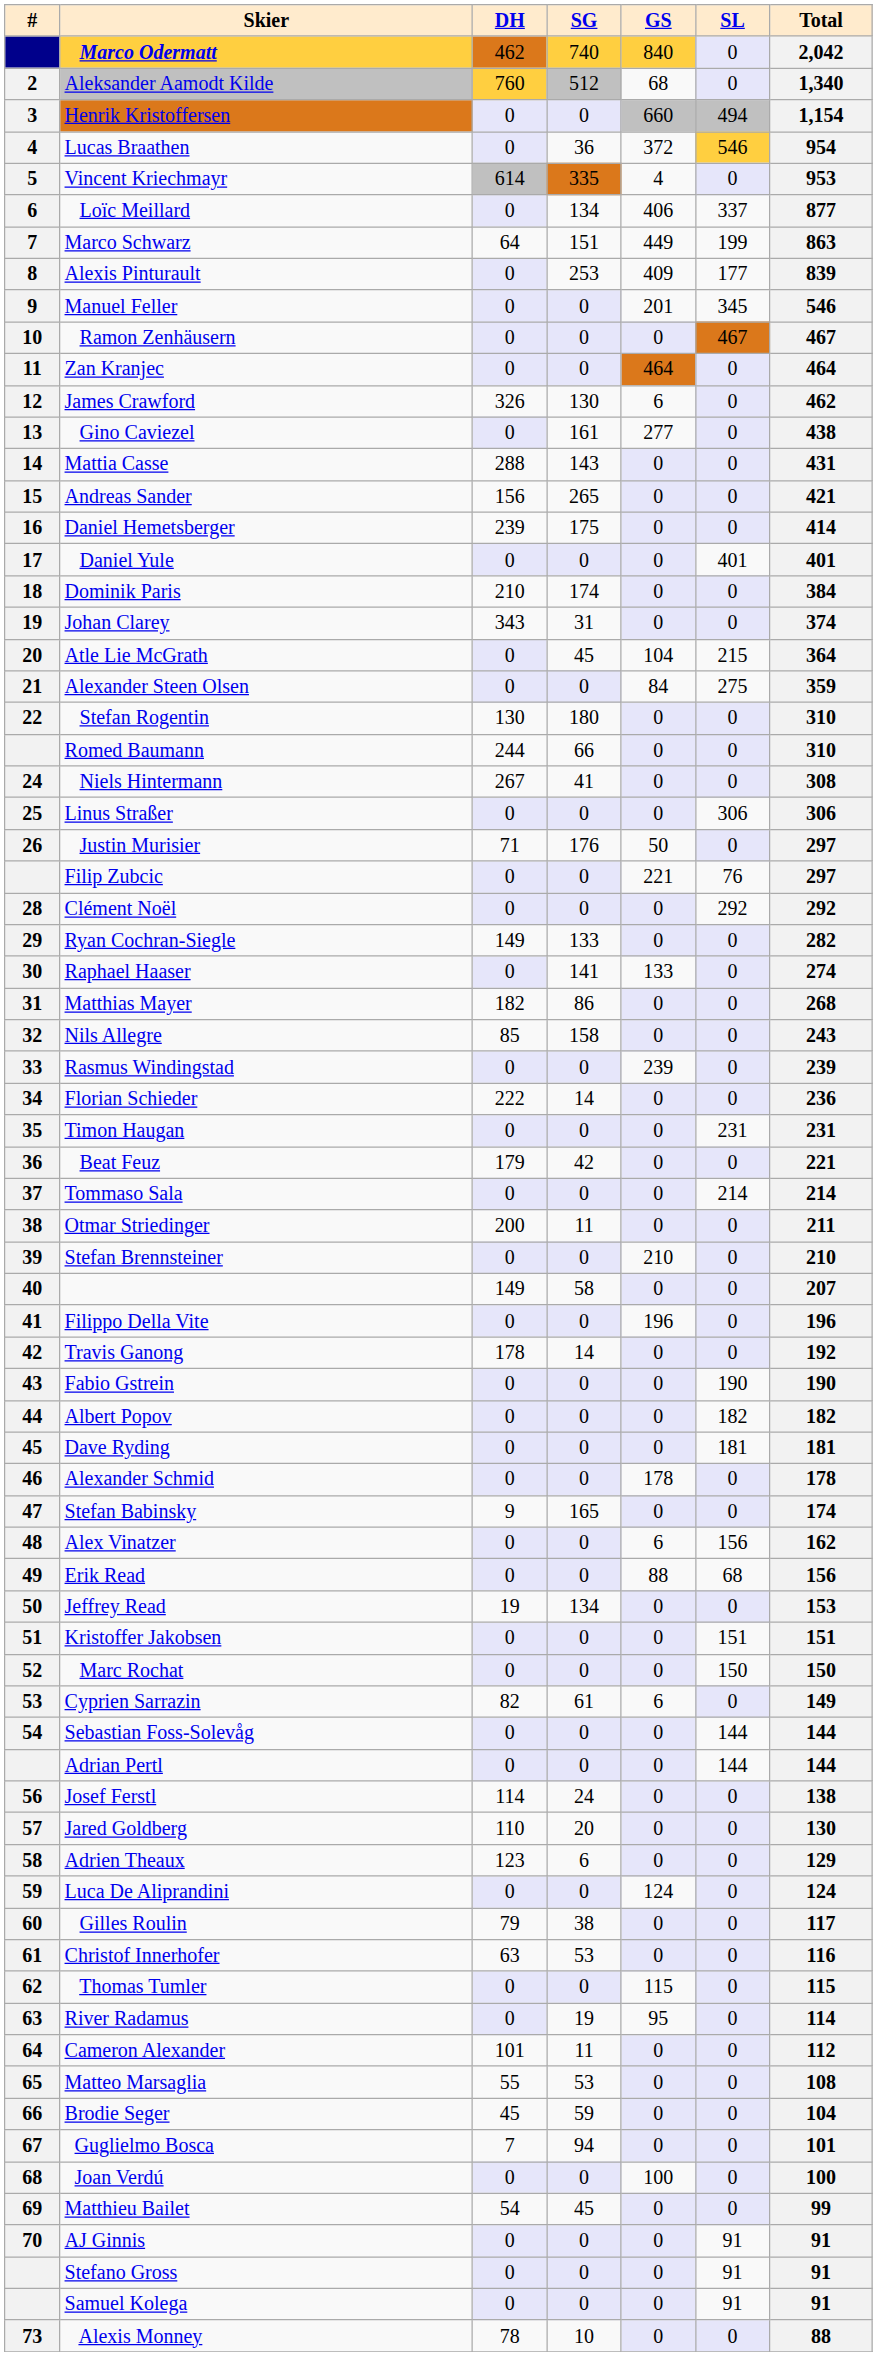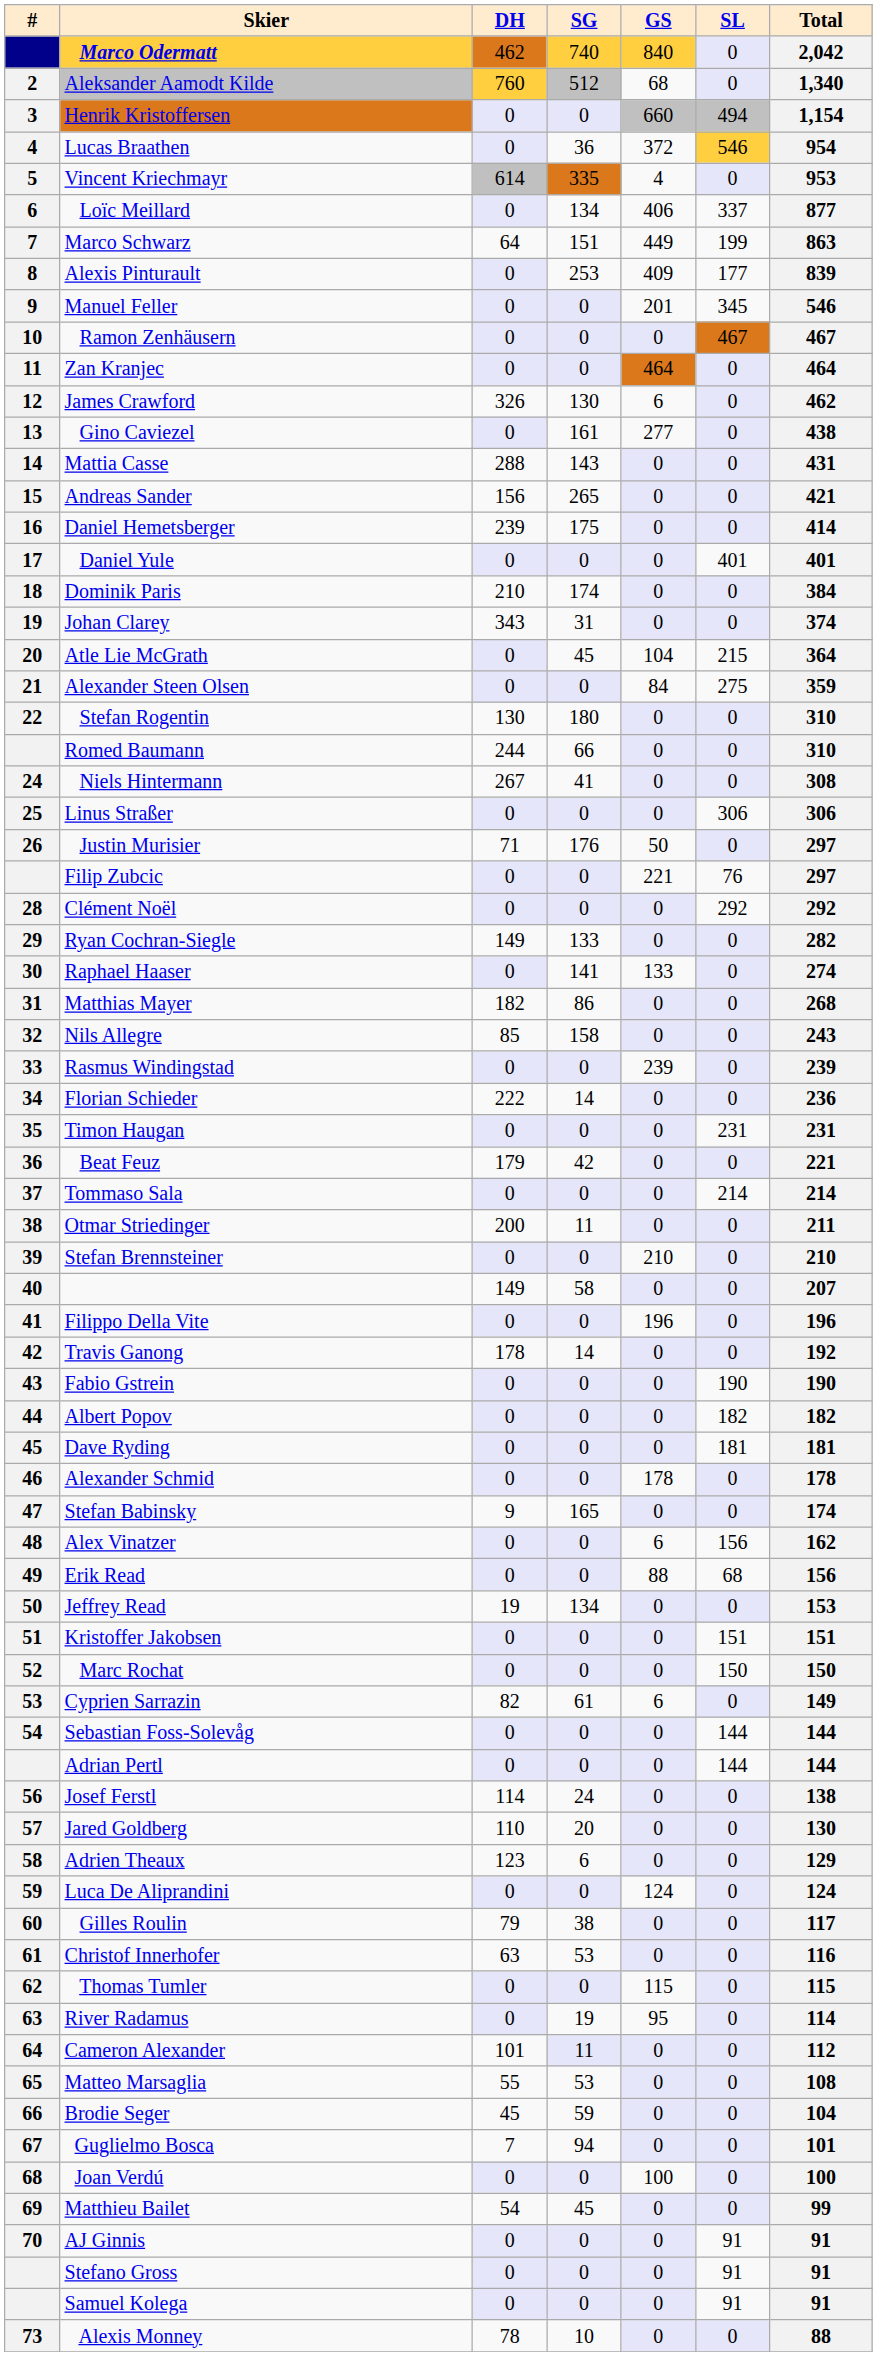(584, 2050) no background -> (584, 2050) lavender background
